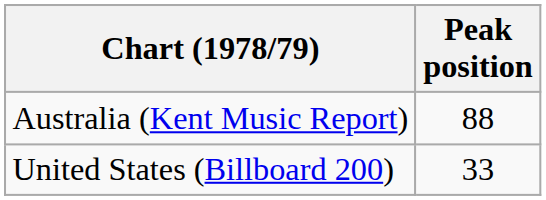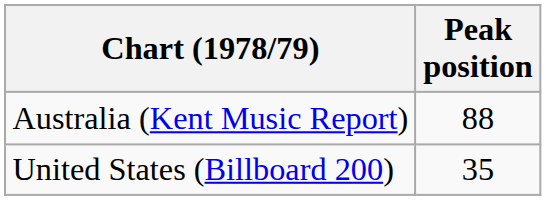(478, 169) 33 -> (478, 169) 35
